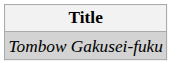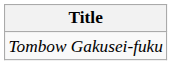(86, 45) lightgrey background -> (86, 45) no background
